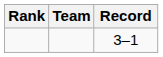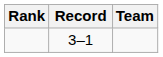columns swapped: (72, 16) <-> (126, 16)
